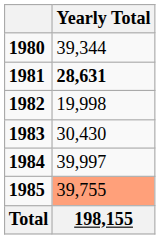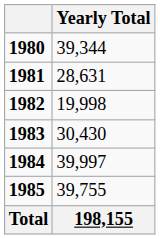(81, 76) bold -> (81, 76) normal
(81, 190) lightsalmon background -> (81, 190) no background
